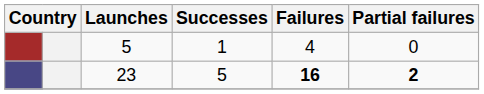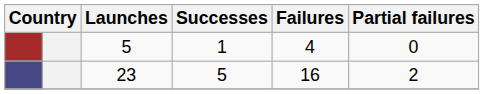(310, 74) bold -> (310, 74) normal
(414, 74) bold -> (414, 74) normal
